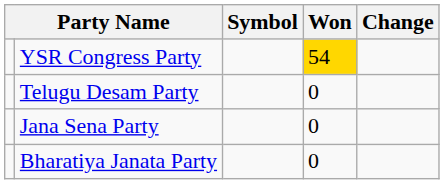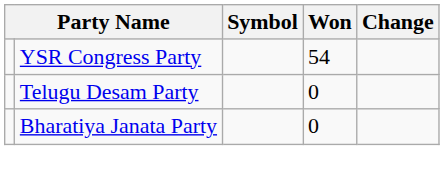(319, 56) gold background -> (319, 56) no background
- row: (89, 126)
